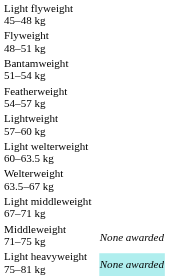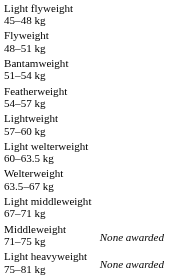(132, 264) paleturquoise background -> (132, 264) no background
